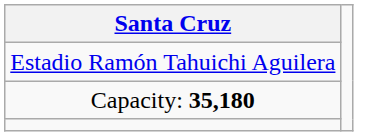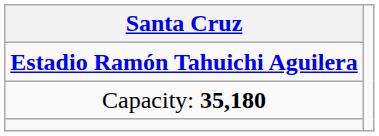(173, 61) normal -> (184, 61) bold
